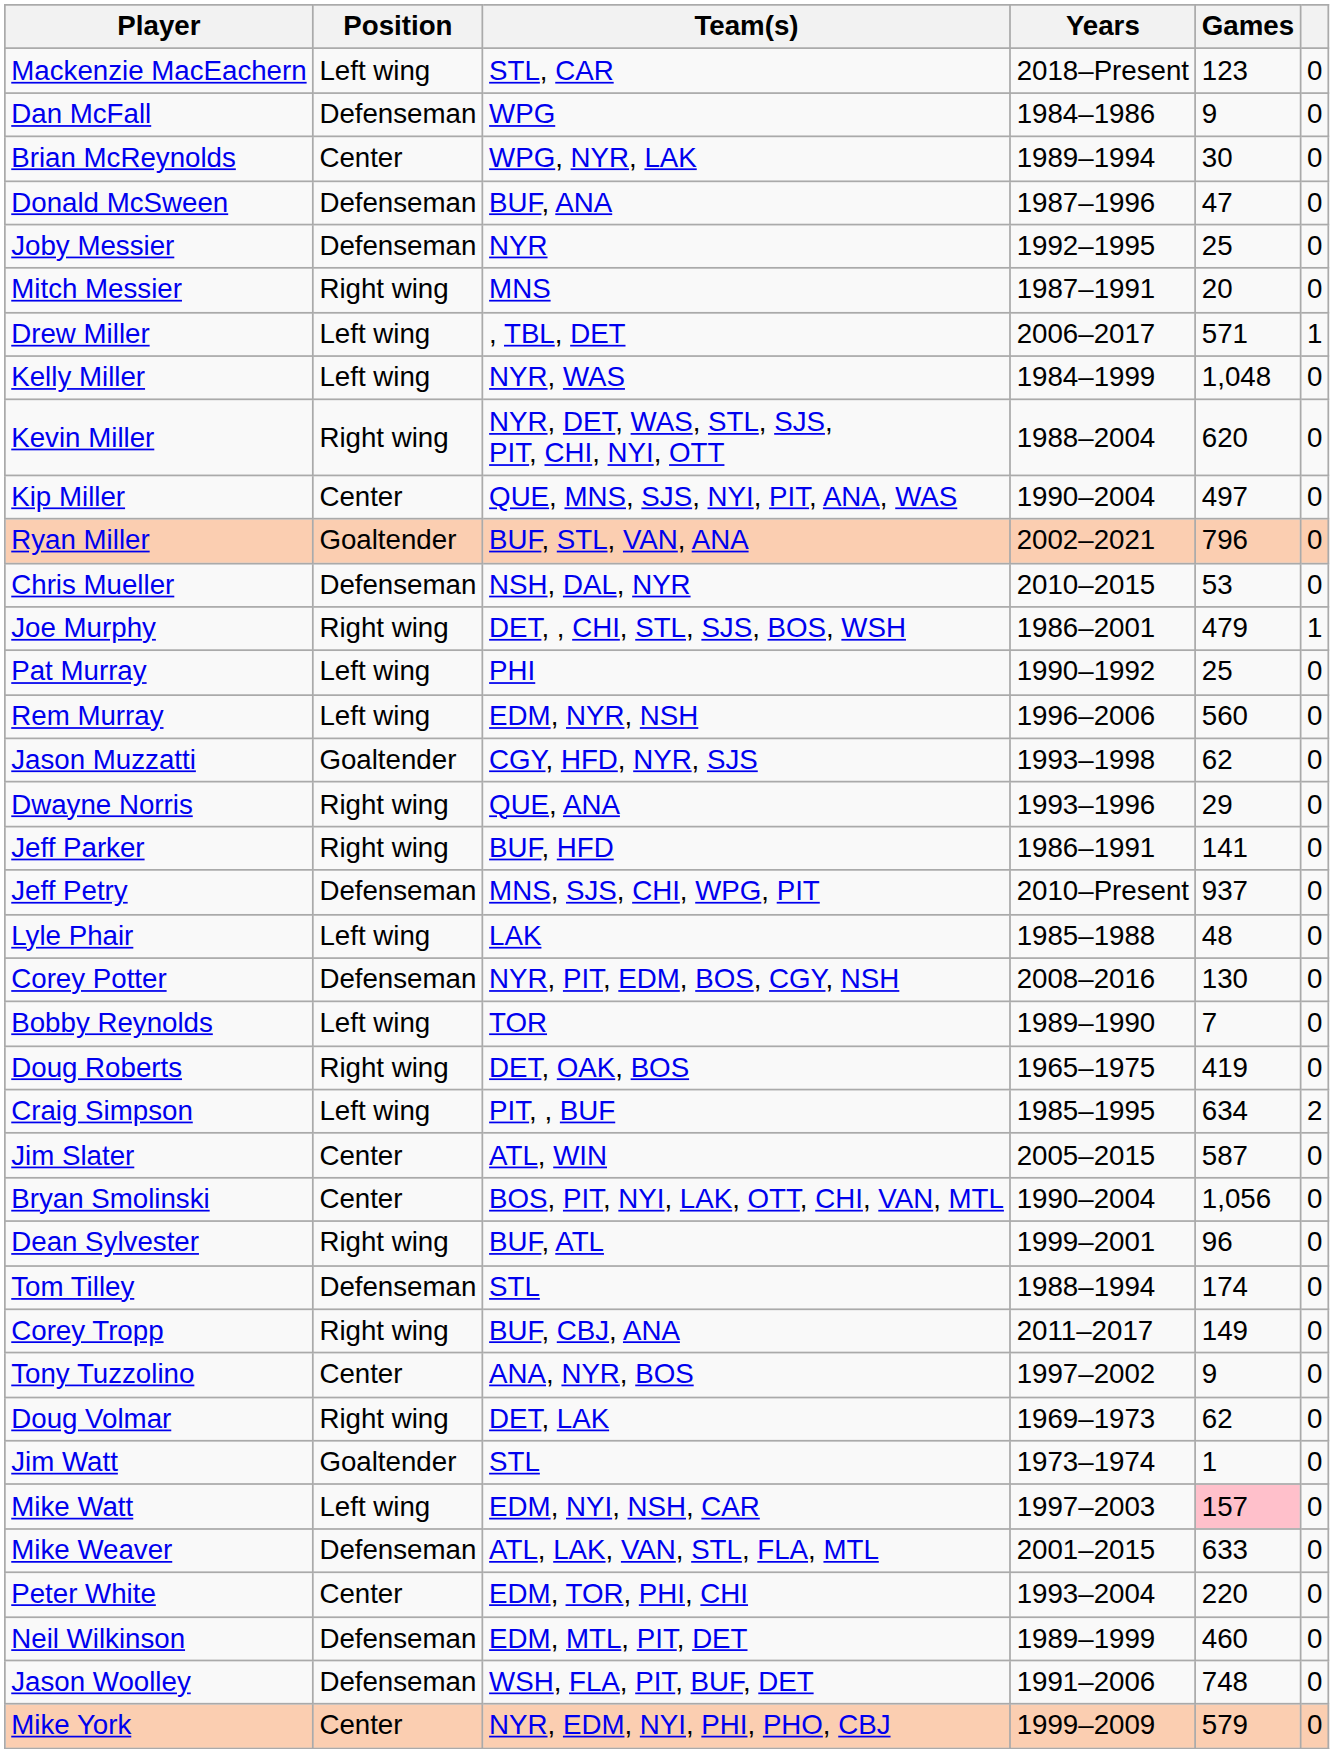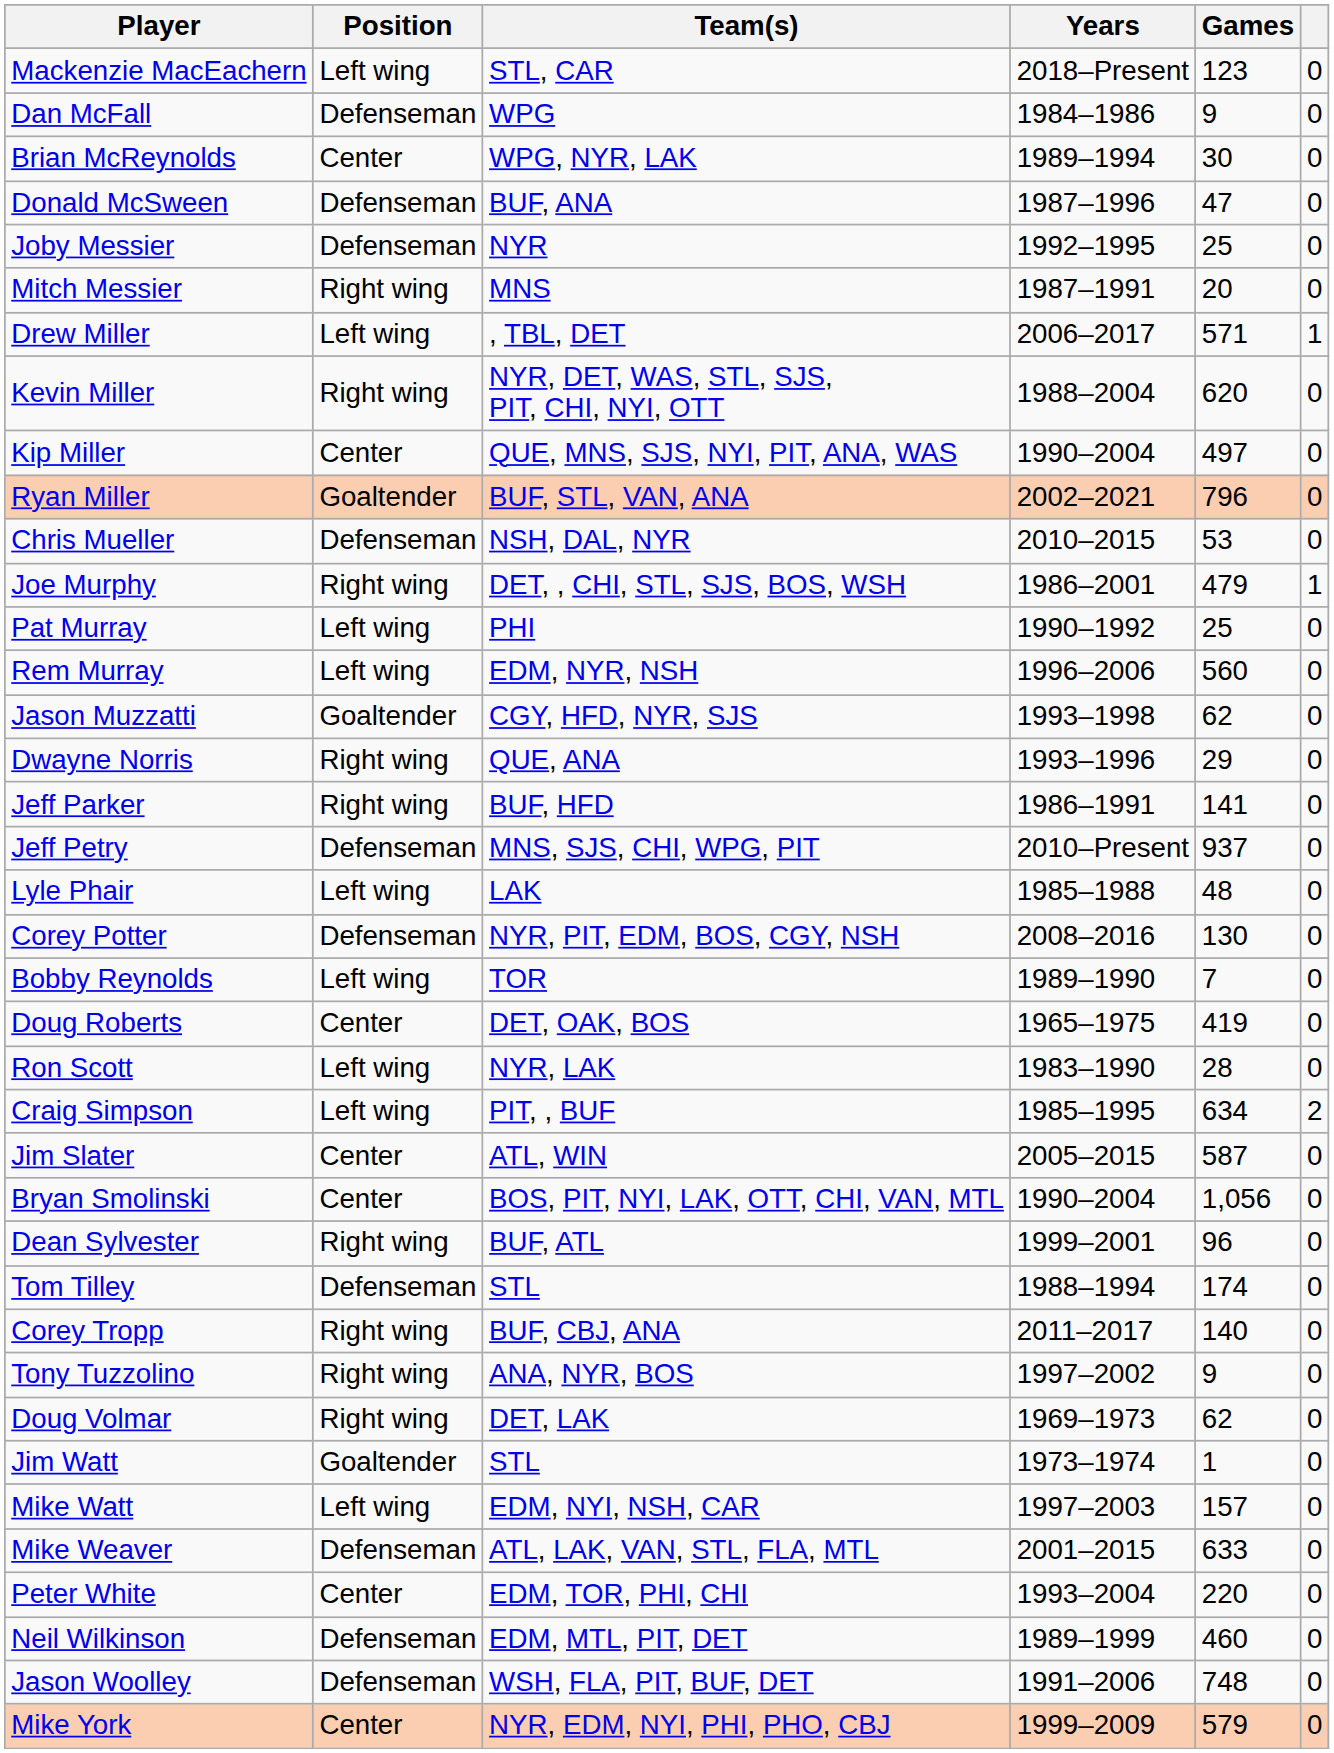- row: (78, 377)
(384, 1067) Right wing -> (361, 1023) Center
+ row: (72, 1067)
(1225, 1330) 149 -> (1225, 1330) 140
(361, 1374) Center -> (384, 1374) Right wing
(1225, 1506) pink background -> (1225, 1506) no background
